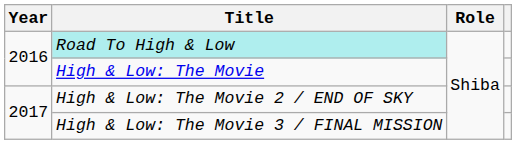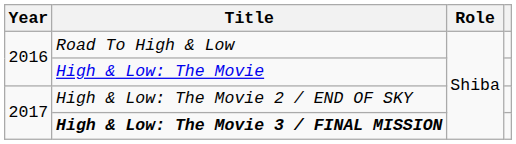(145, 45) paleturquoise background -> (145, 45) no background
(249, 126) normal -> (249, 126) bold
